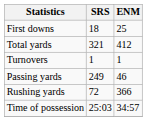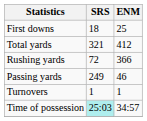rows swapped: (36, 92) <-> (27, 60)
(100, 108) no background -> (100, 108) paleturquoise background
